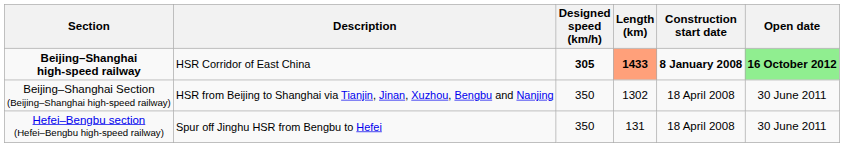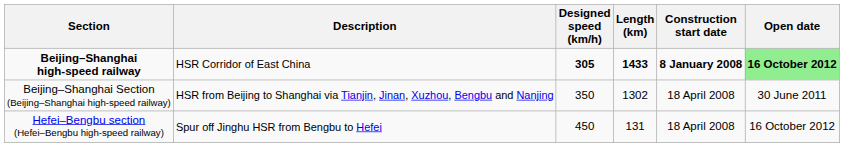(635, 64) lightsalmon background -> (635, 64) no background
(585, 126) 350 -> (585, 126) 450
(792, 126) 30 June 2011 -> (792, 126) 16 October 2012
